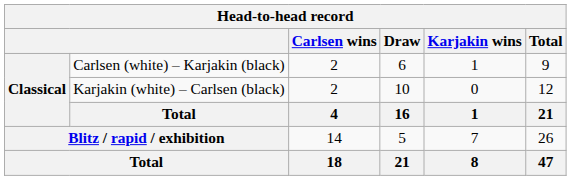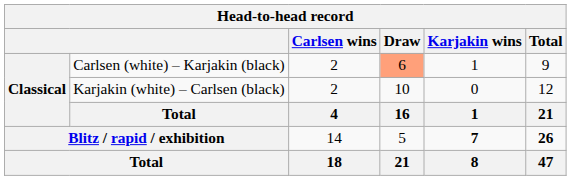(402, 65) no background -> (402, 65) lightsalmon background
(475, 138) normal -> (475, 138) bold
(546, 138) normal -> (546, 138) bold
